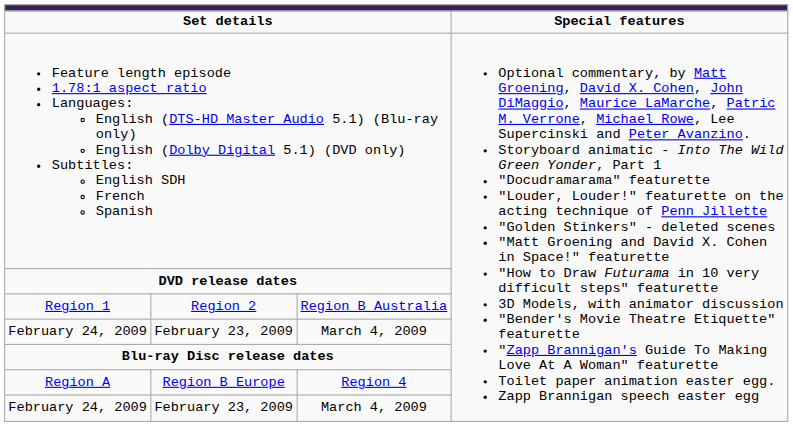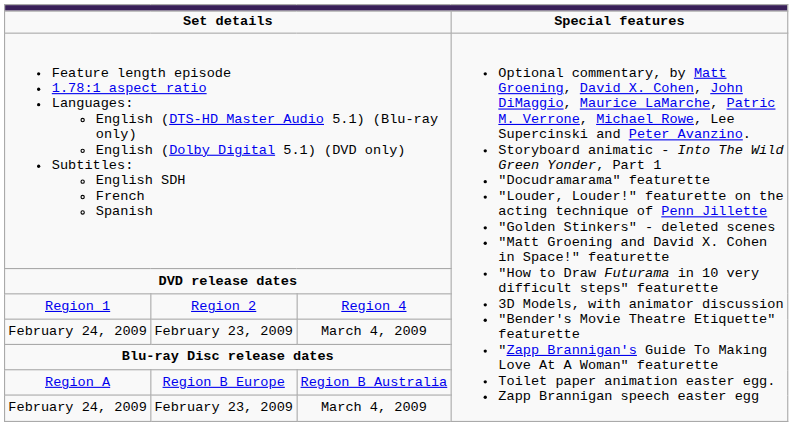(374, 307) Region B Australia -> (374, 307) Region 4
(374, 383) Region 4 -> (374, 383) Region B Australia
